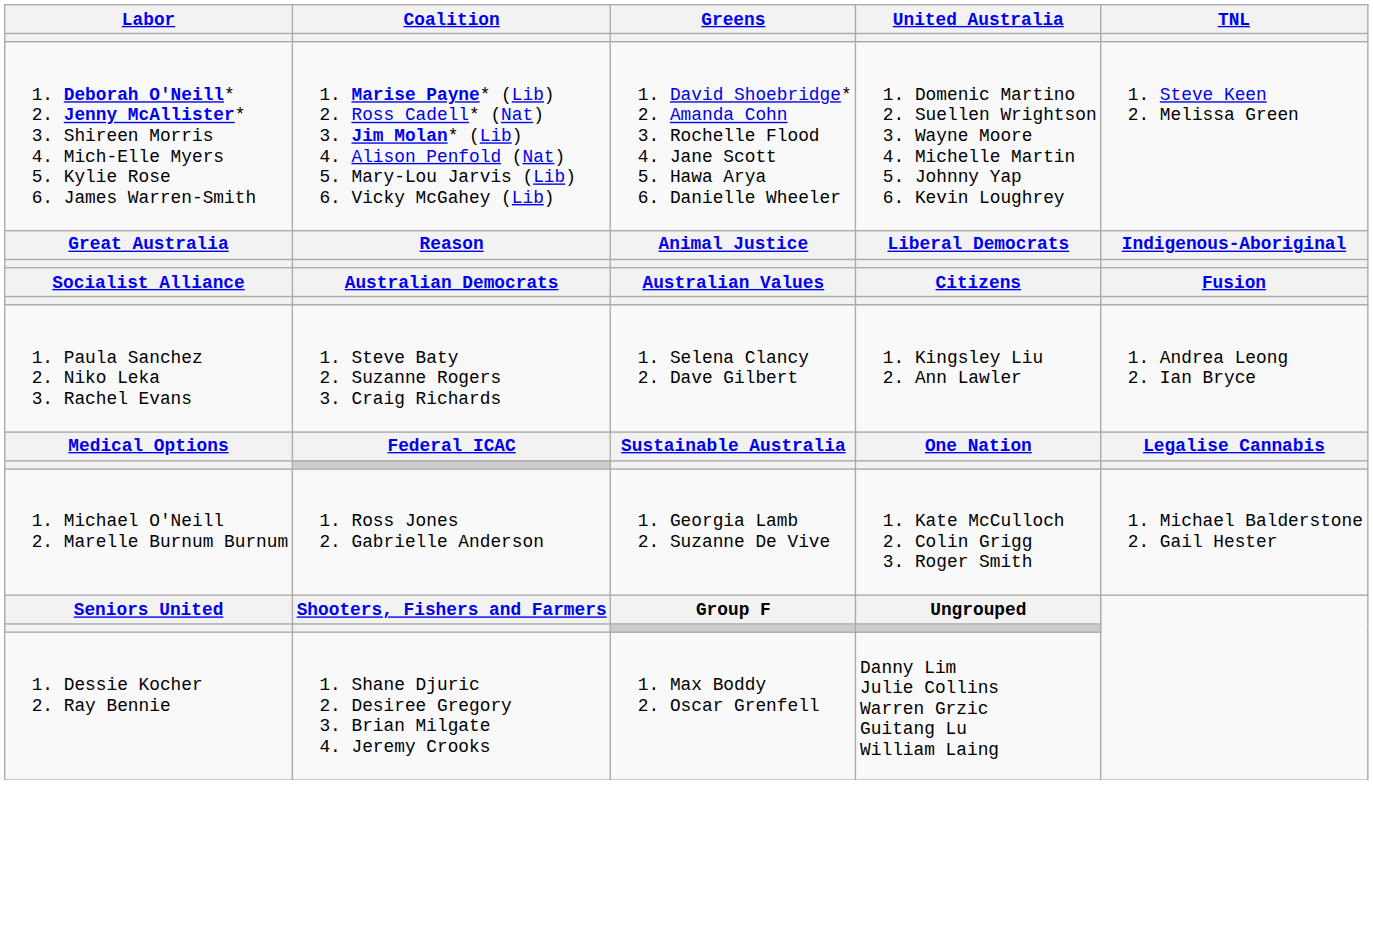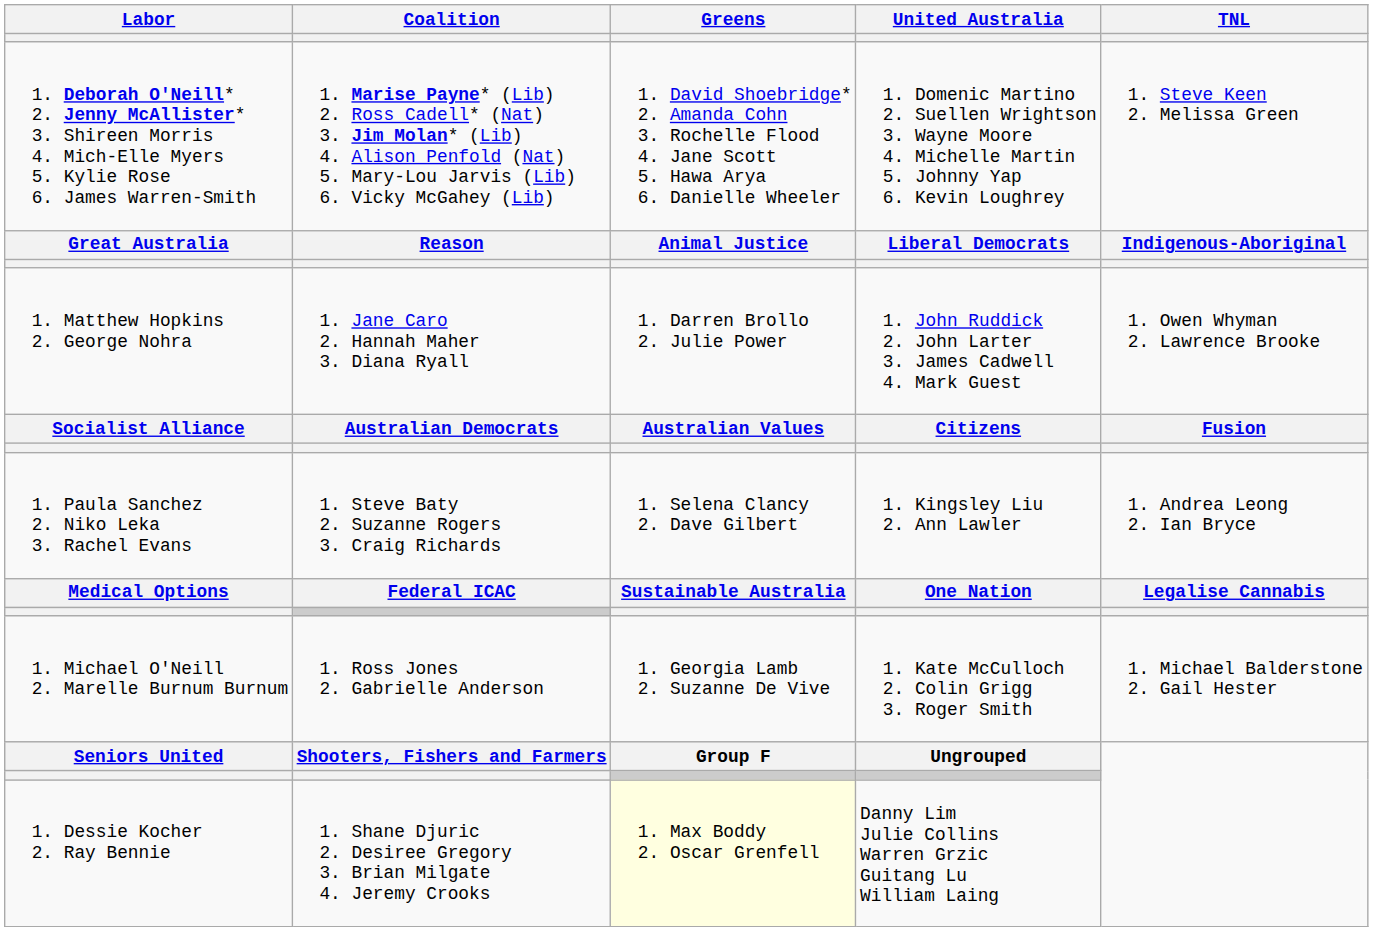+ row: (149, 331)
(733, 696) no background -> (733, 843) lightyellow background
